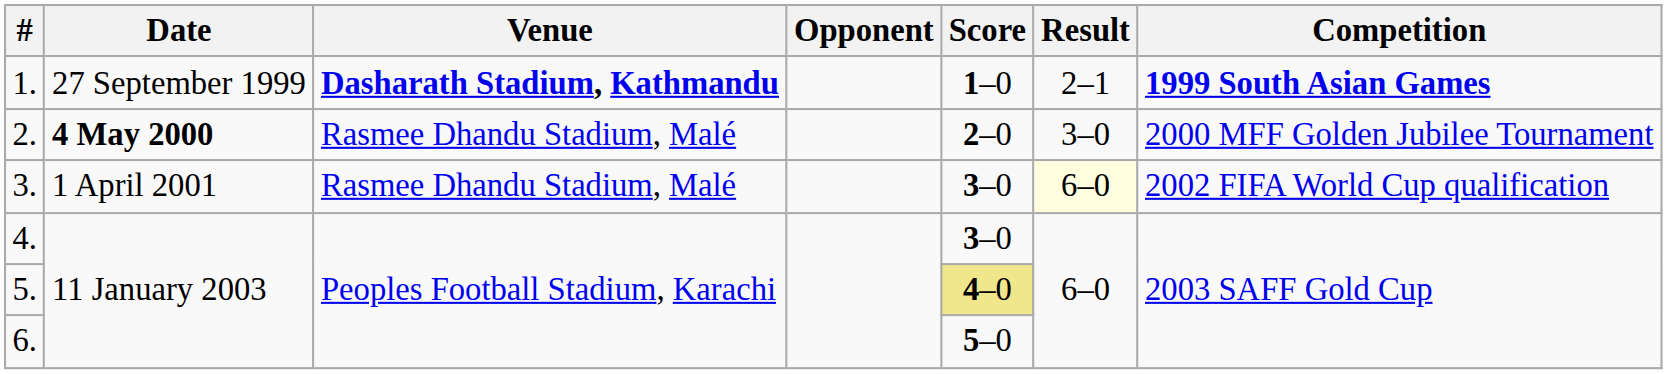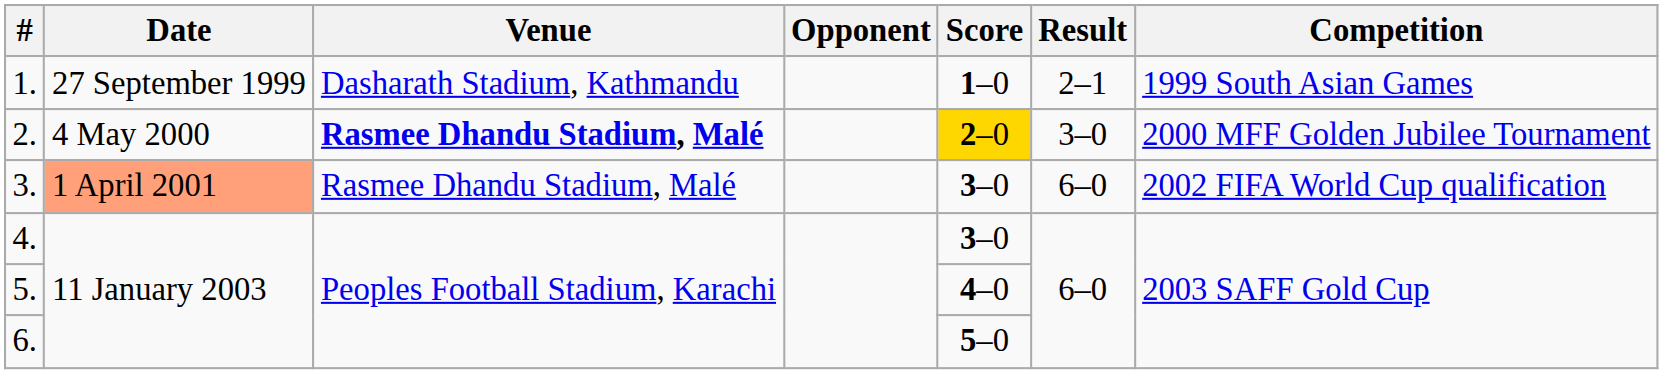(550, 82) bold -> (530, 82) normal
(1318, 82) bold -> (1308, 82) normal
(133, 133) bold -> (131, 133) normal
(529, 133) normal -> (542, 133) bold
(987, 133) no background -> (984, 133) gold background
(135, 185) no background -> (135, 185) lightsalmon background
(1086, 185) lightyellow background -> (1083, 185) no background
(987, 289) khaki background -> (984, 289) no background
